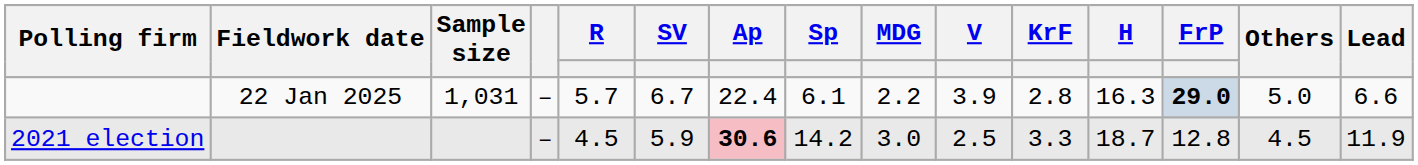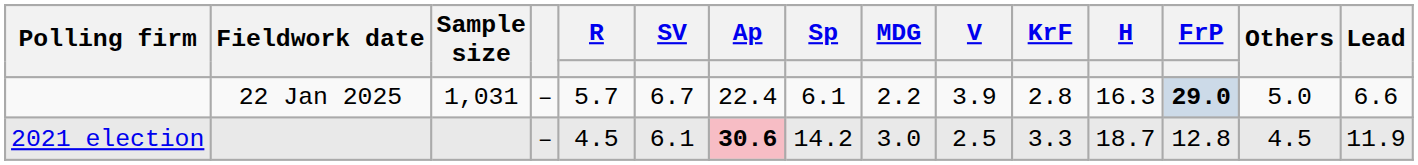(672, 139) 5.9 -> (672, 139) 6.1
